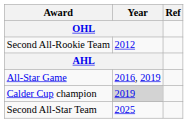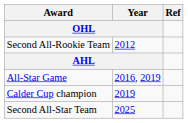(125, 93) lightgrey background -> (125, 93) no background
